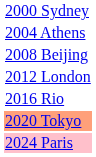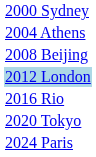(48, 76) no background -> (48, 76) lightblue background
(43, 120) lightsalmon background -> (43, 120) no background
(39, 142) pink background -> (39, 142) no background
